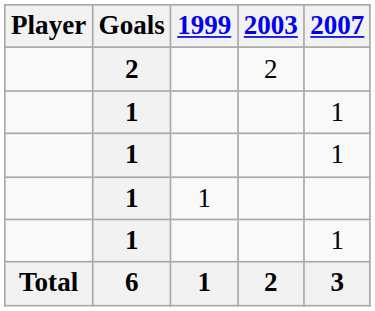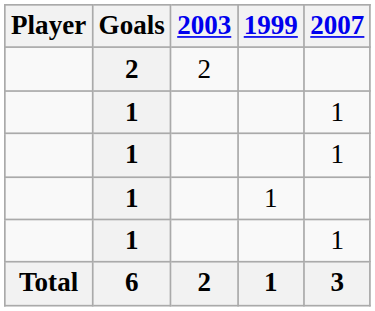columns swapped: (204, 25) <-> (271, 25)
